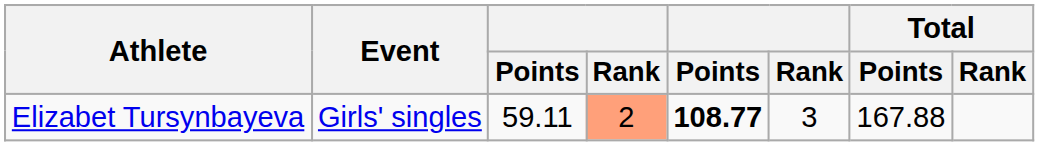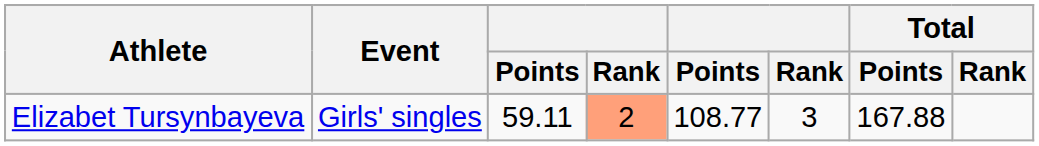(718, 118) bold -> (718, 118) normal
